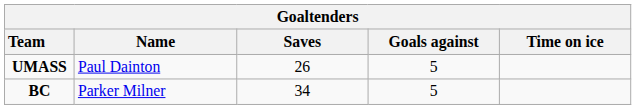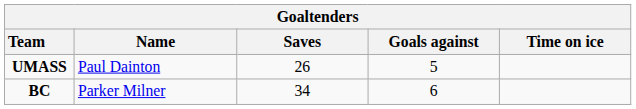(434, 91) 5 -> (434, 91) 6
